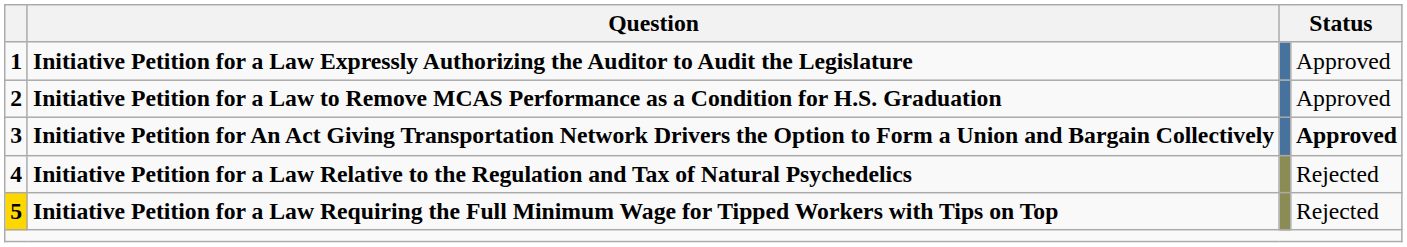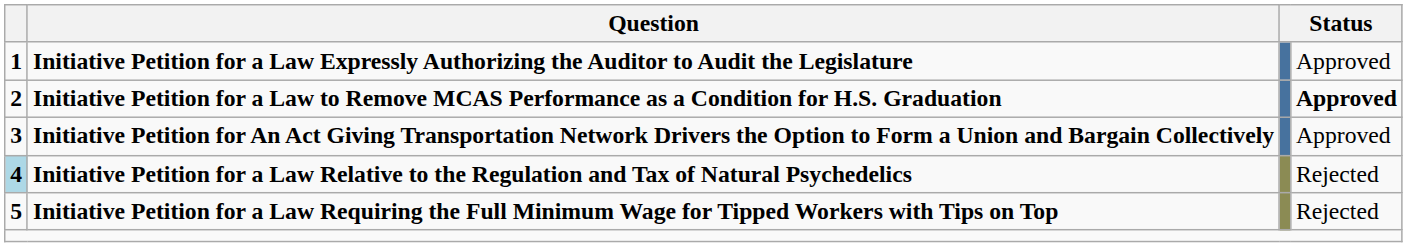(1343, 98) normal -> (1346, 98) bold
(1346, 135) bold -> (1343, 135) normal
(16, 173) no background -> (16, 173) lightblue background
(16, 211) gold background -> (16, 211) no background
